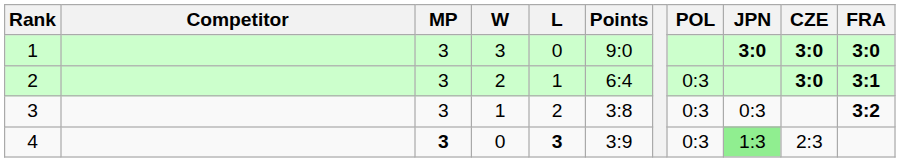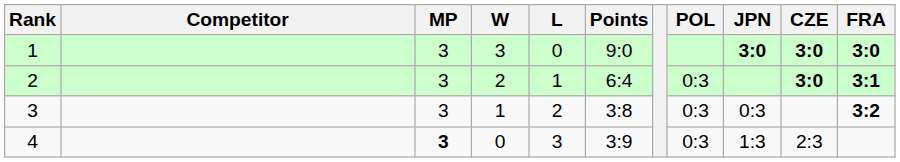(557, 141) bold -> (557, 141) normal
(752, 141) lightgreen background -> (752, 141) no background
